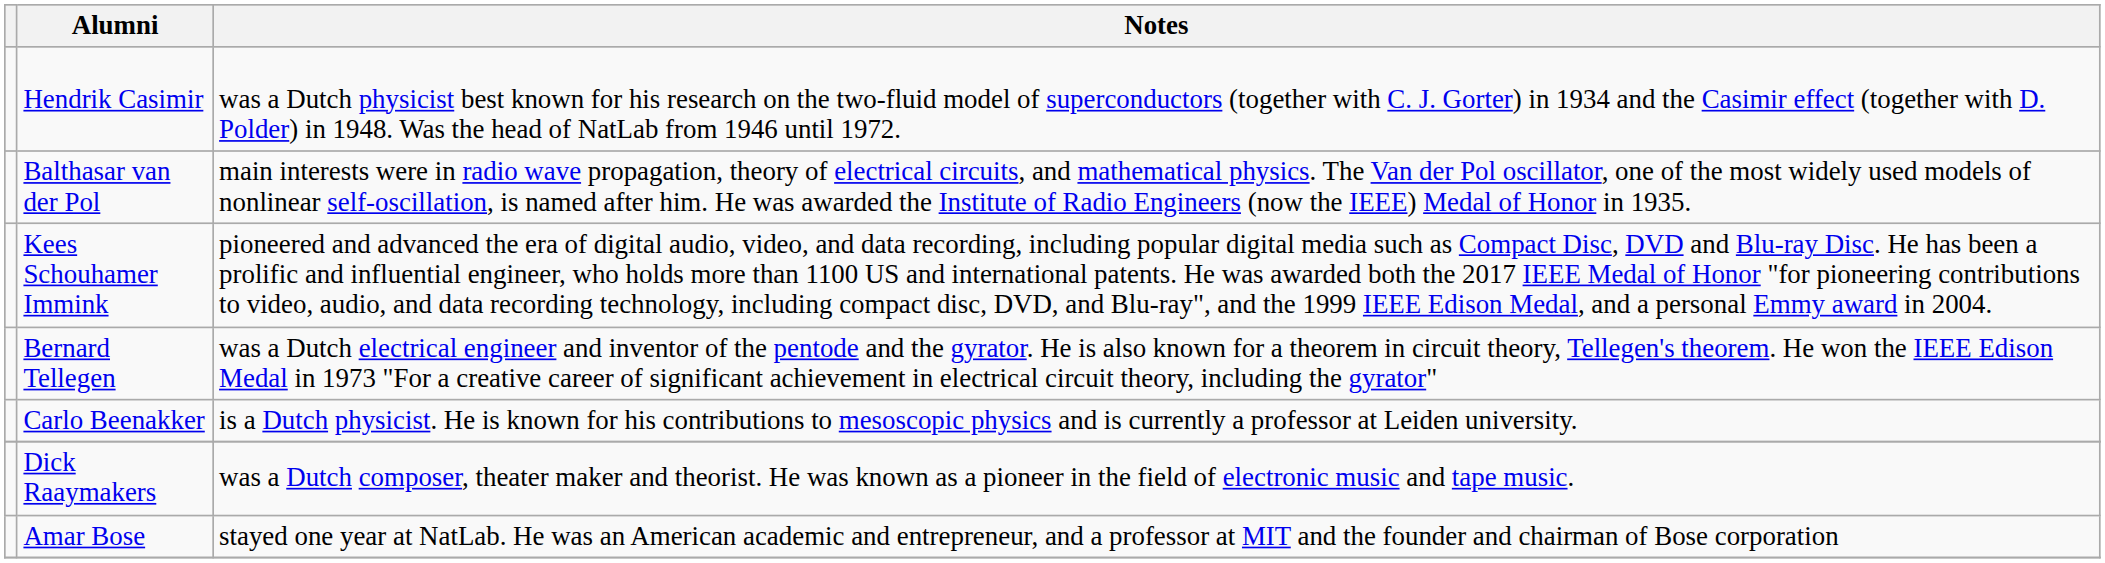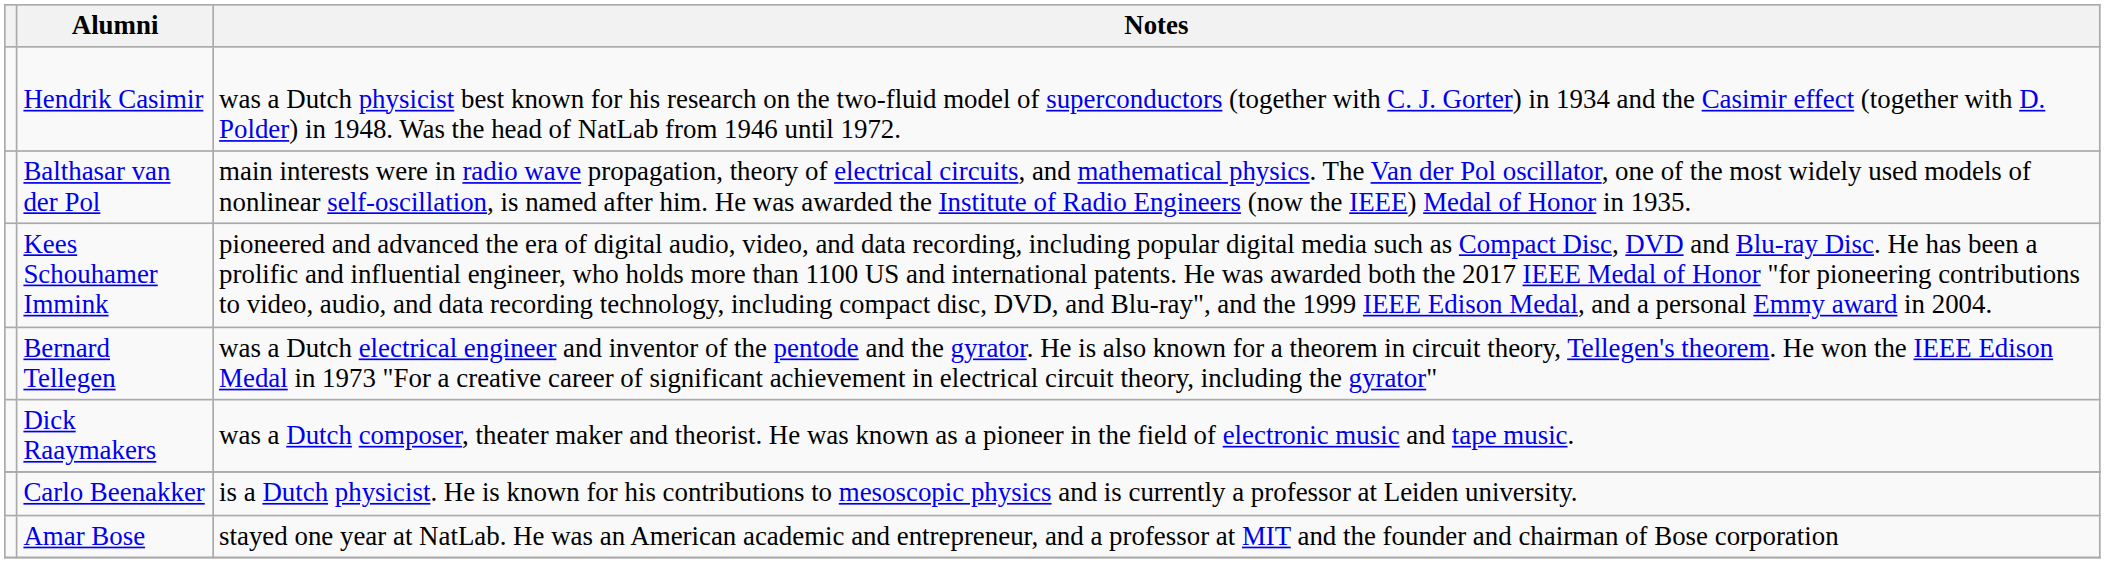rows swapped: (90, 478) <-> (114, 420)
